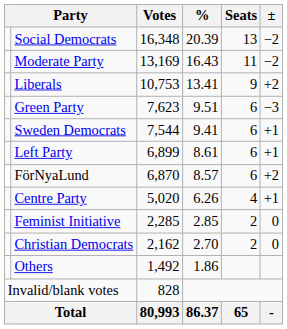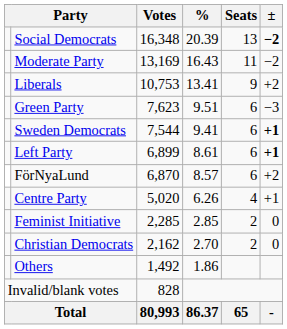(271, 38) normal -> (271, 38) bold
(271, 130) normal -> (271, 130) bold
(271, 152) normal -> (271, 152) bold
